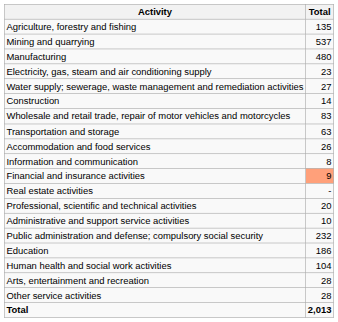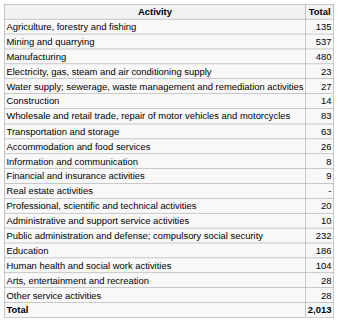(329, 176) lightsalmon background -> (329, 176) no background
